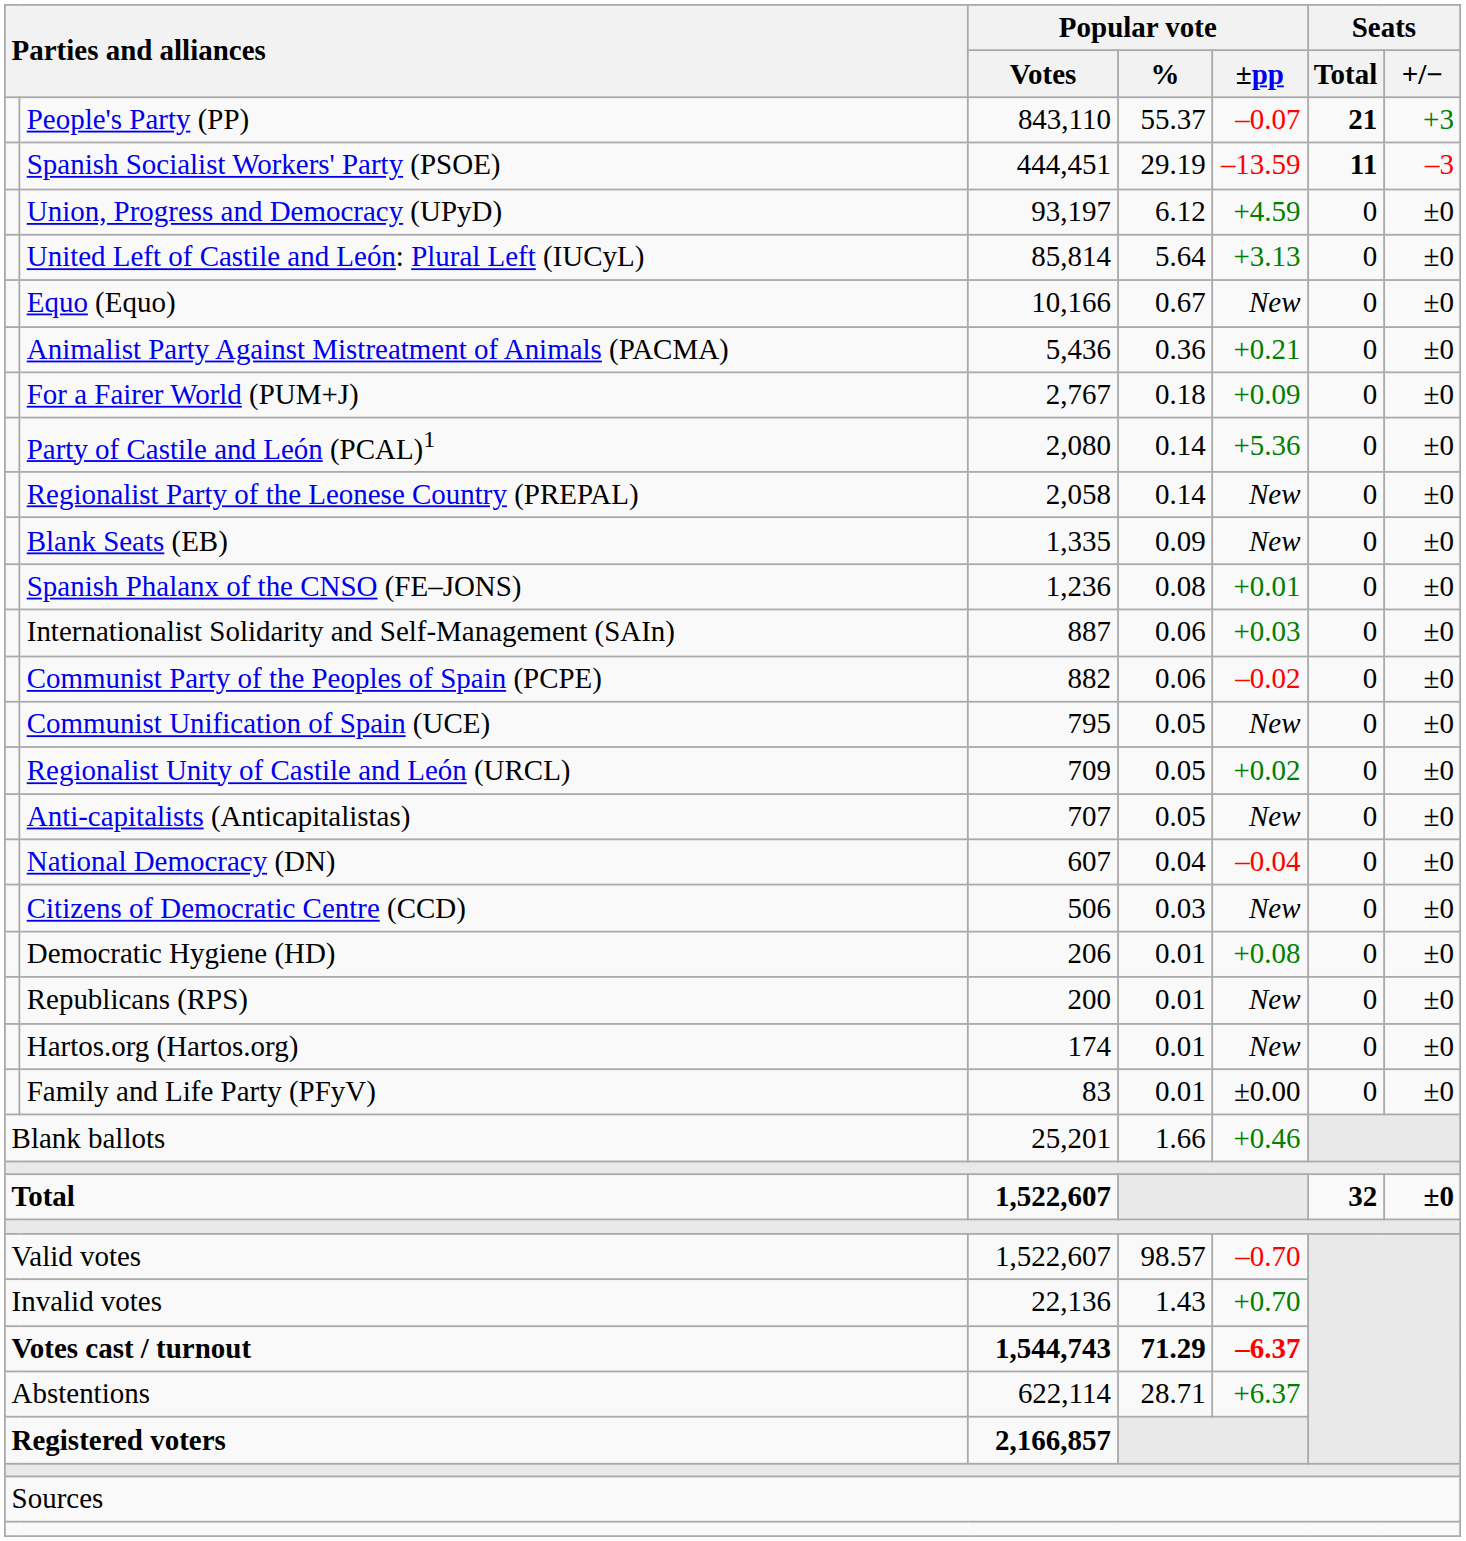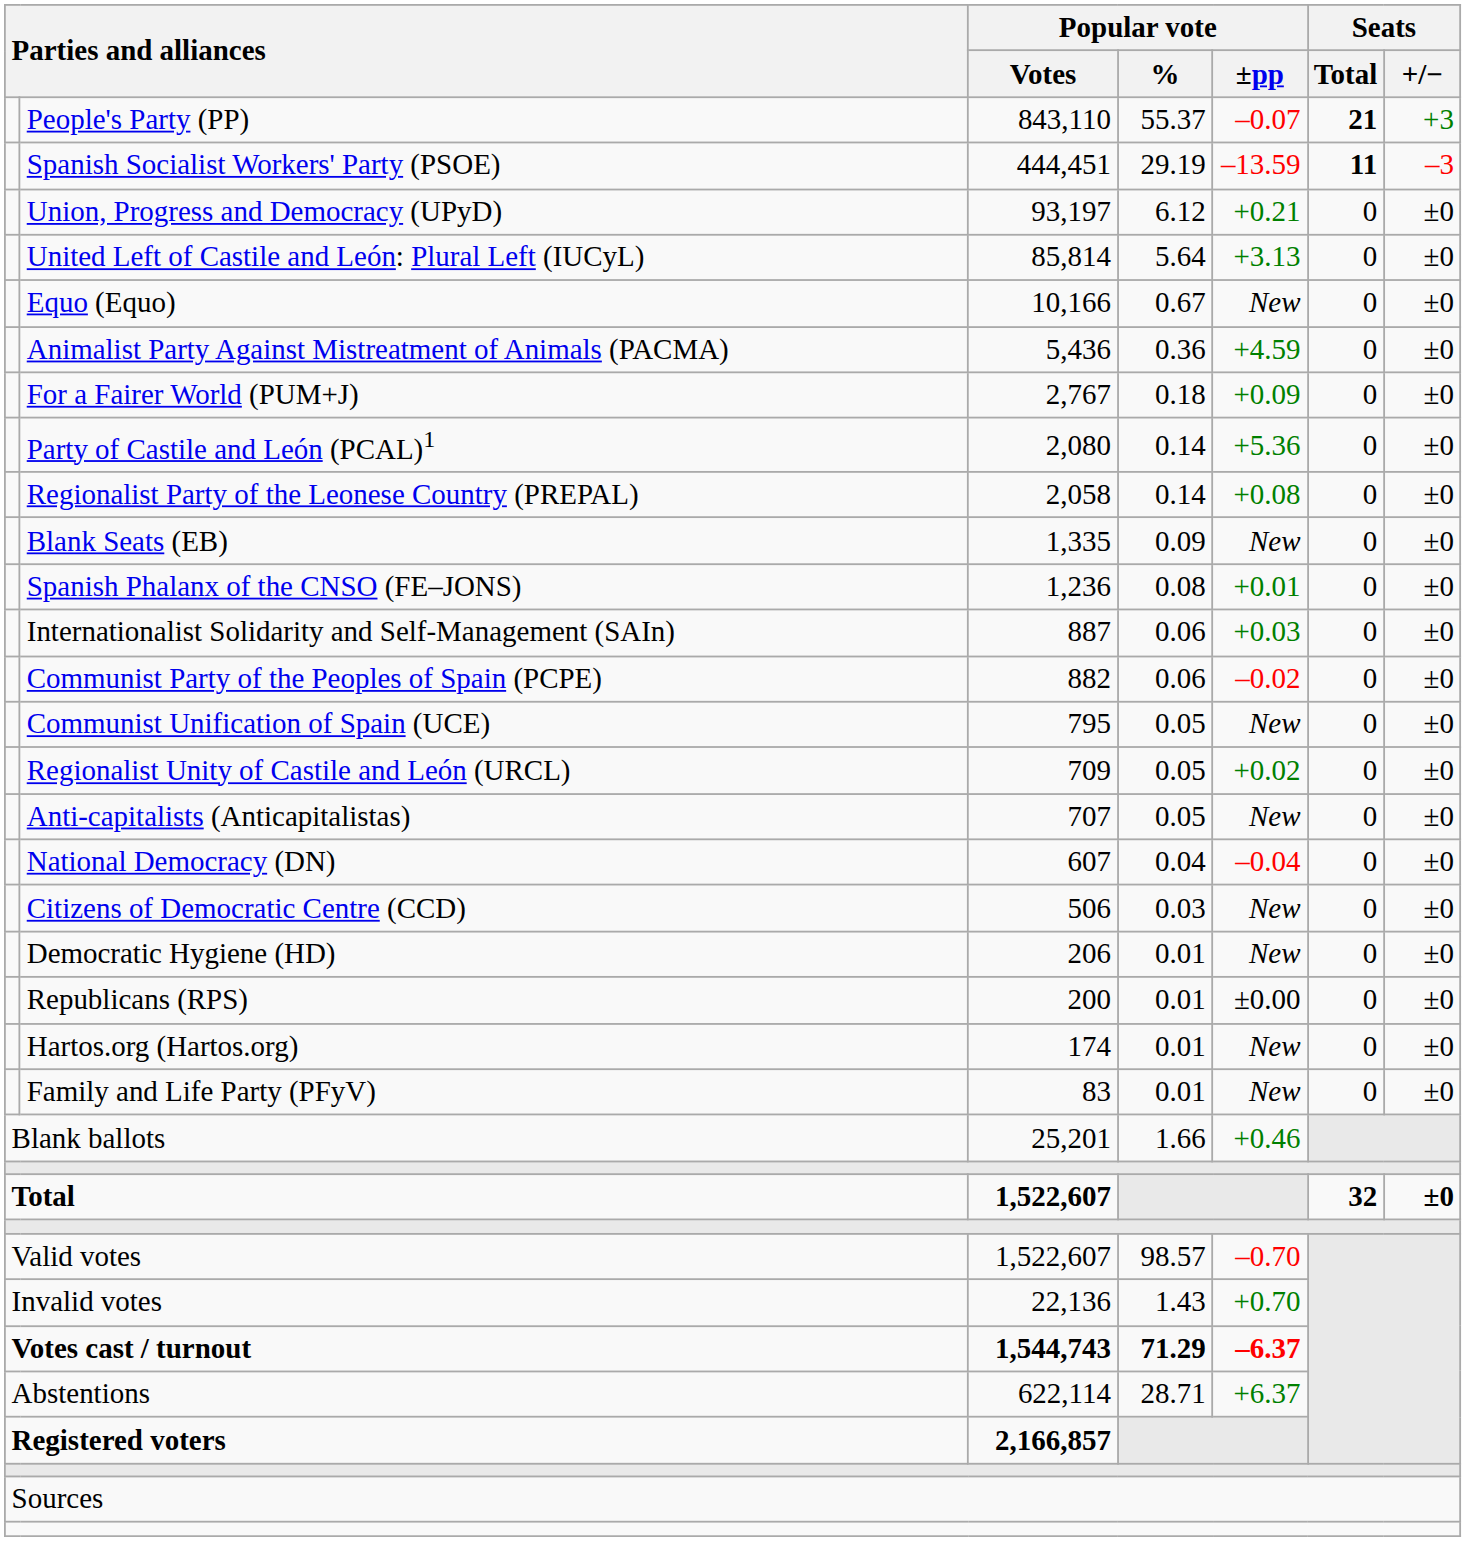(1267, 211) +4.59 -> (1267, 211) +0.21
(1267, 348) +0.21 -> (1267, 348) +4.59
(1275, 494) New -> (1267, 494) +0.08
(1267, 953) +0.08 -> (1275, 953) New
(1275, 999) New -> (1267, 999) ±0.00
(1267, 1091) ±0.00 -> (1275, 1091) New
